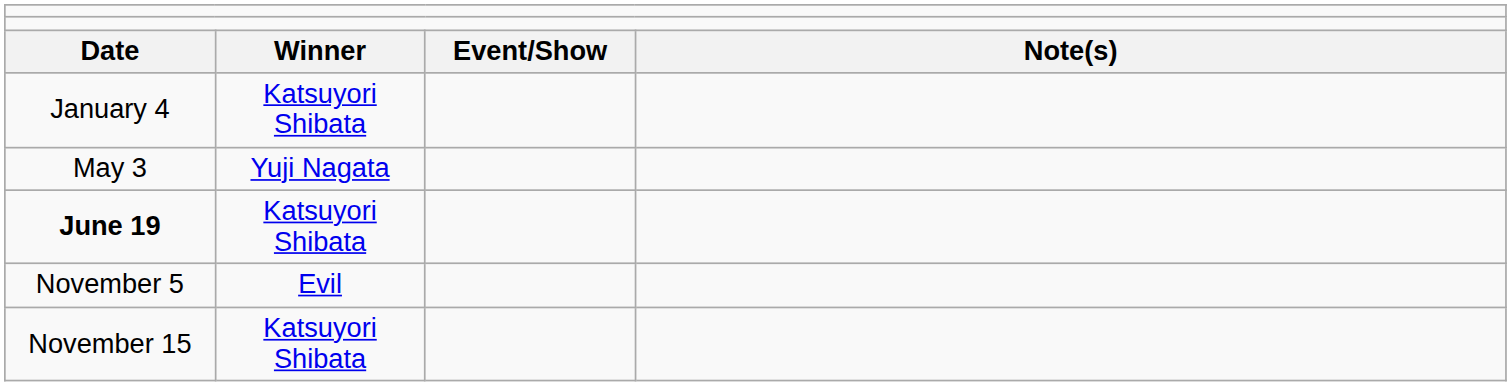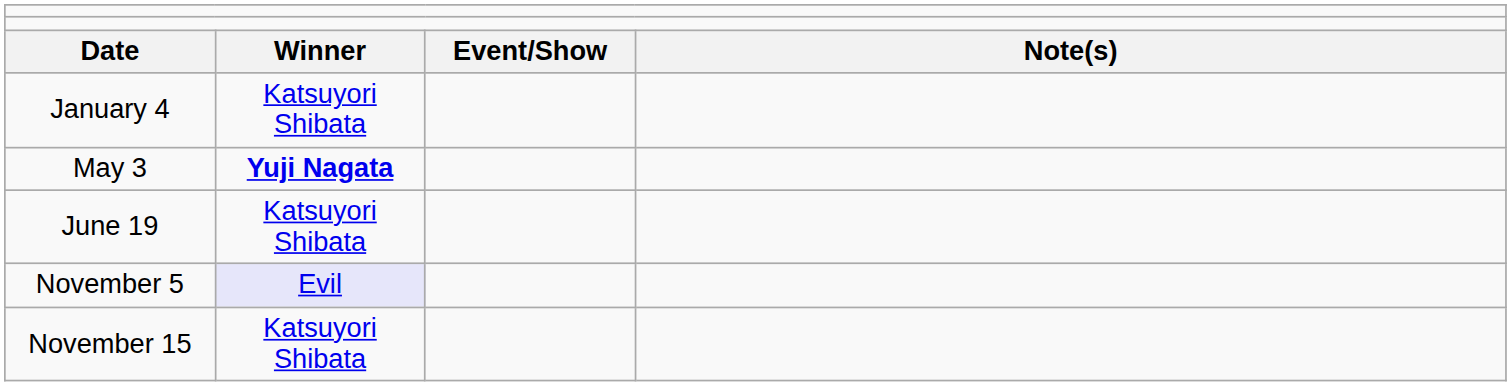(320, 168) normal -> (320, 168) bold
(110, 226) bold -> (110, 226) normal
(320, 284) no background -> (320, 284) lavender background
